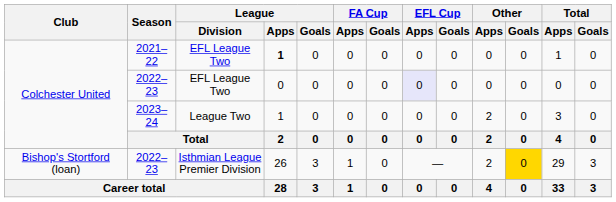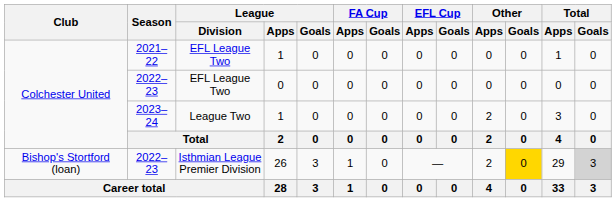(281, 55) bold -> (281, 55) normal
(419, 85) lavender background -> (419, 85) no background
(593, 164) no background -> (593, 164) lightgrey background
